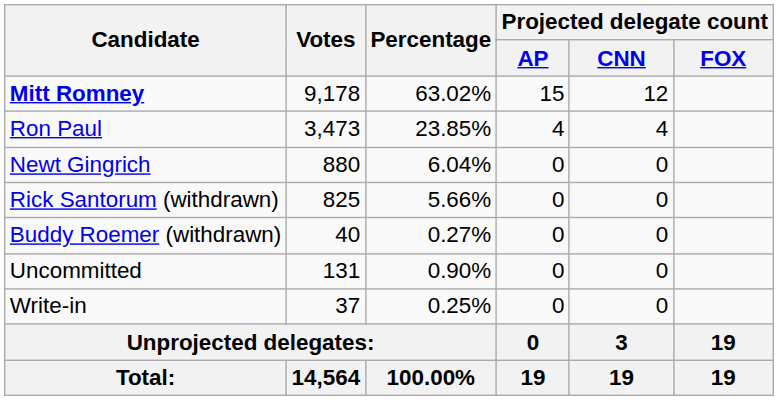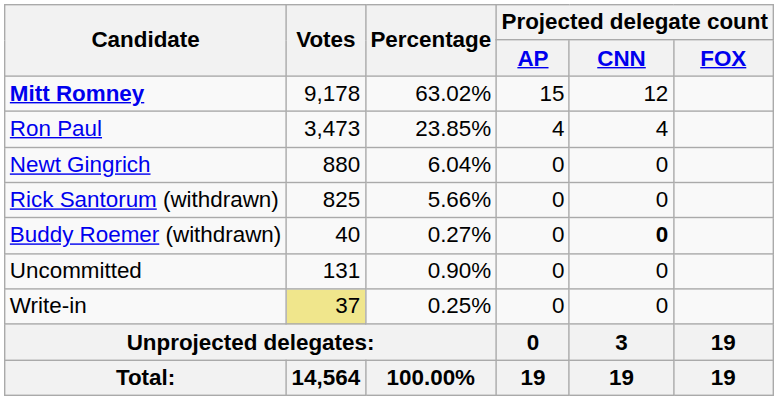(662, 235) normal -> (662, 235) bold
(348, 306) no background -> (348, 306) khaki background
